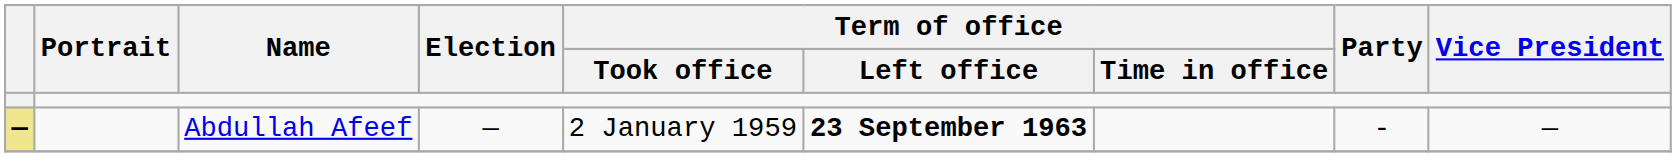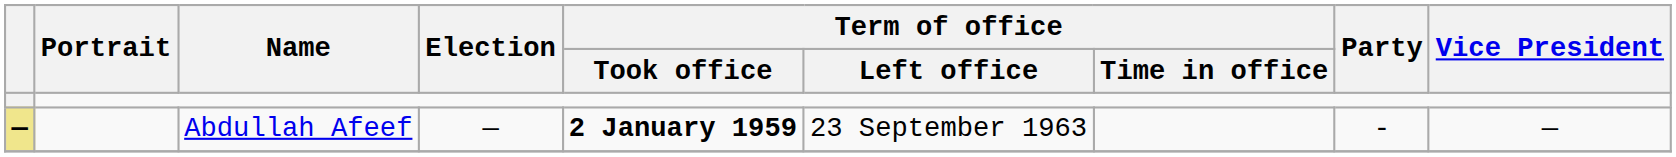(683, 129) normal -> (683, 129) bold
(949, 129) bold -> (949, 129) normal
